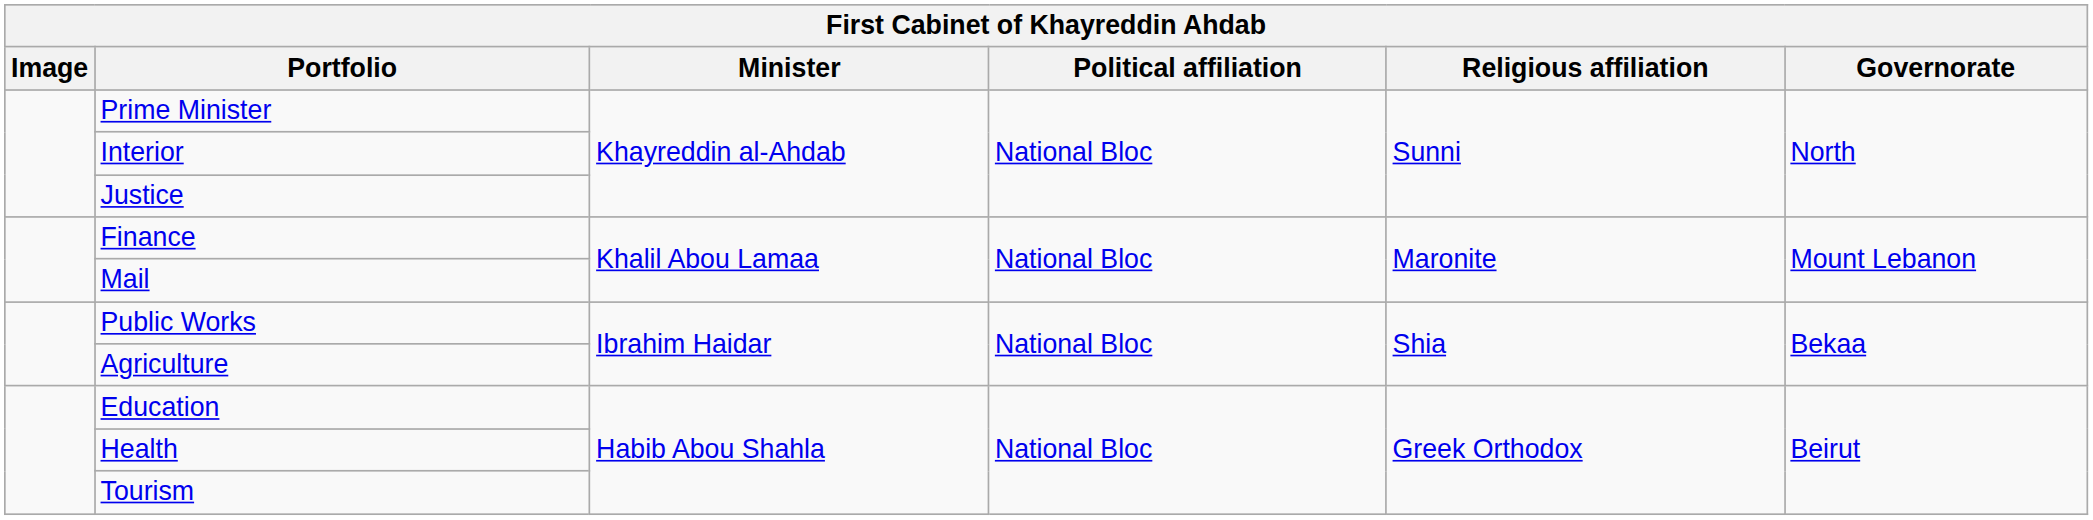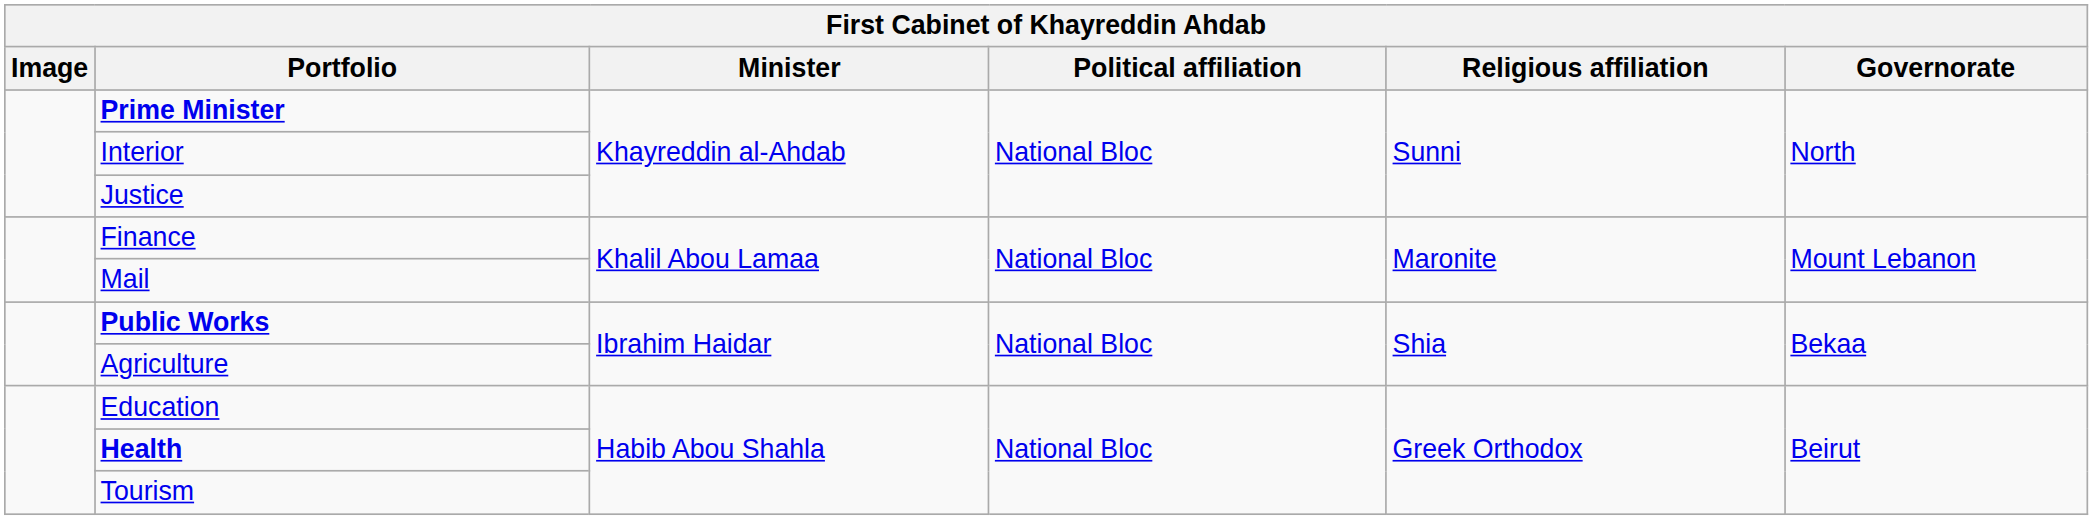(186, 110) normal -> (193, 110) bold
(178, 322) normal -> (185, 322) bold
(139, 449) normal -> (141, 449) bold
